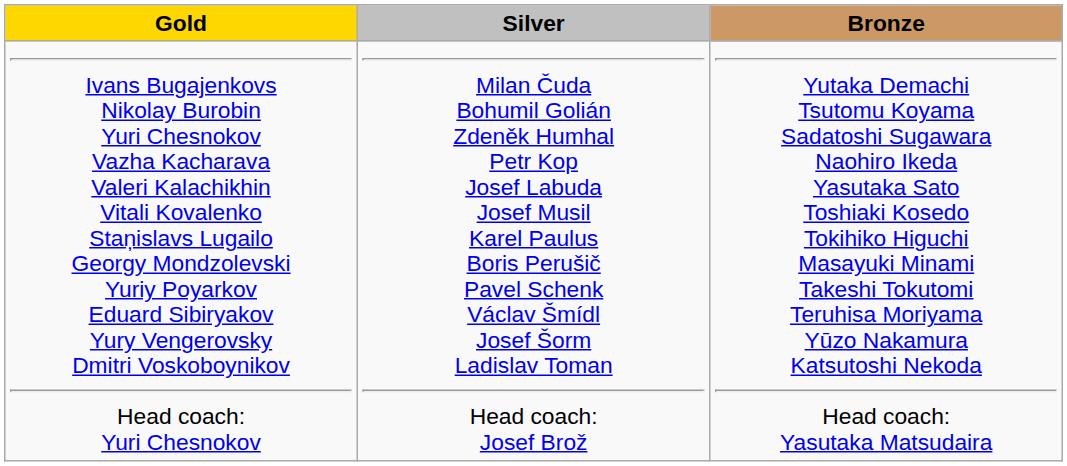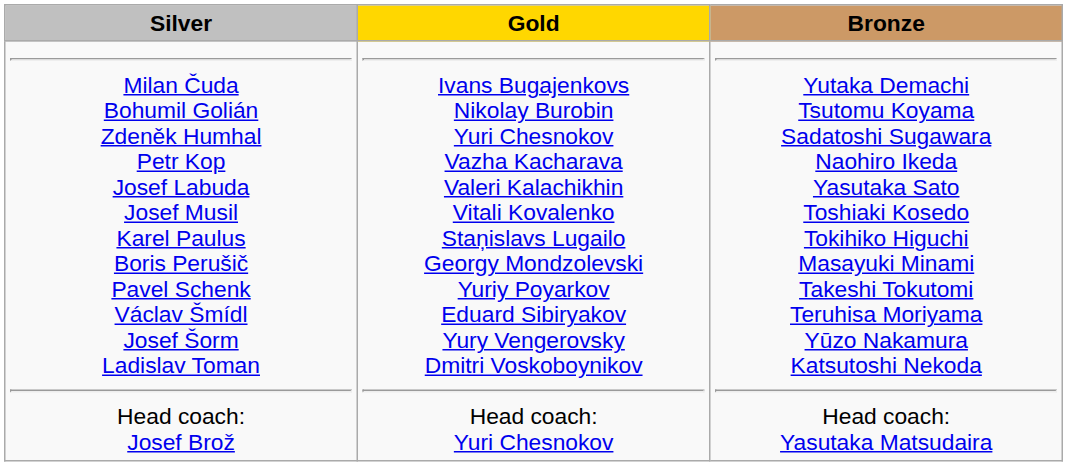columns swapped: (181, 23) <-> (534, 23)
